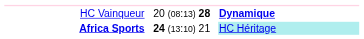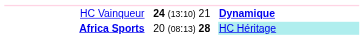(182, 14) 20 (08:13) 28 -> (182, 14) 24 (13:10) 21
(182, 28) 24 (13:10) 21 -> (182, 28) 20 (08:13) 28
